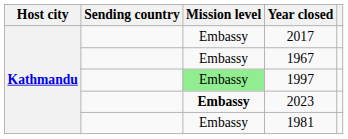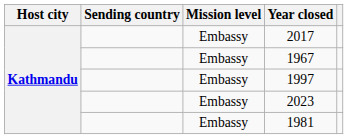(224, 79) lightgreen background -> (224, 79) no background
(224, 101) bold -> (224, 101) normal
